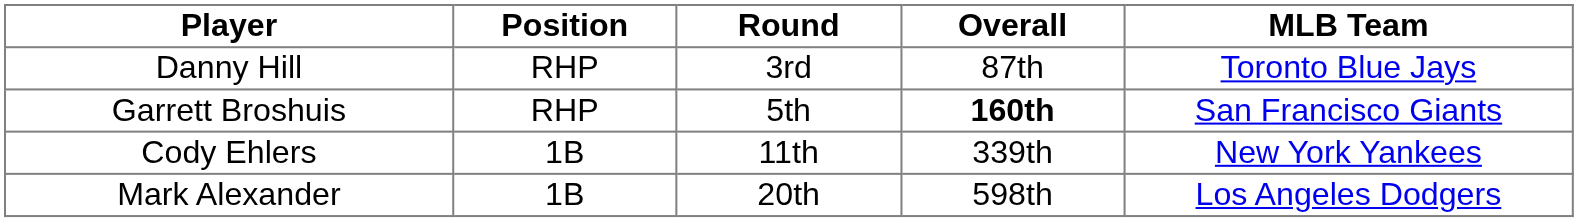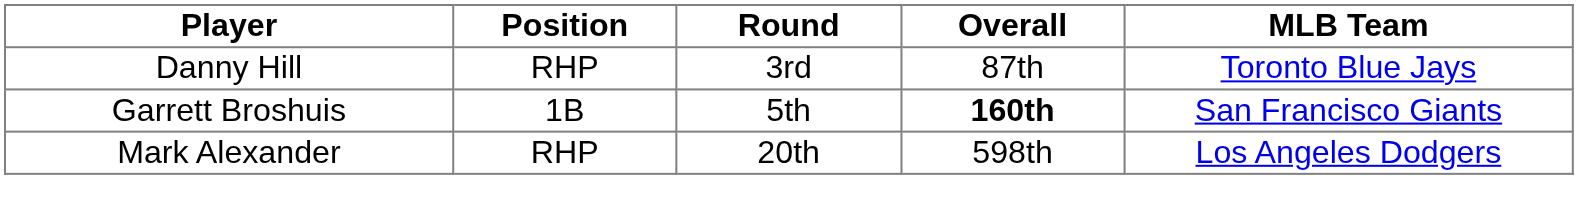(565, 110) RHP -> (565, 110) 1B
- row: (229, 152)
(565, 194) 1B -> (565, 152) RHP
